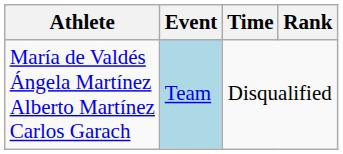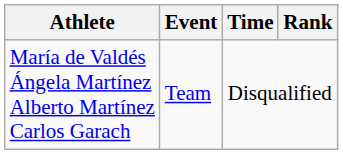(188, 94) lightblue background -> (188, 94) no background
